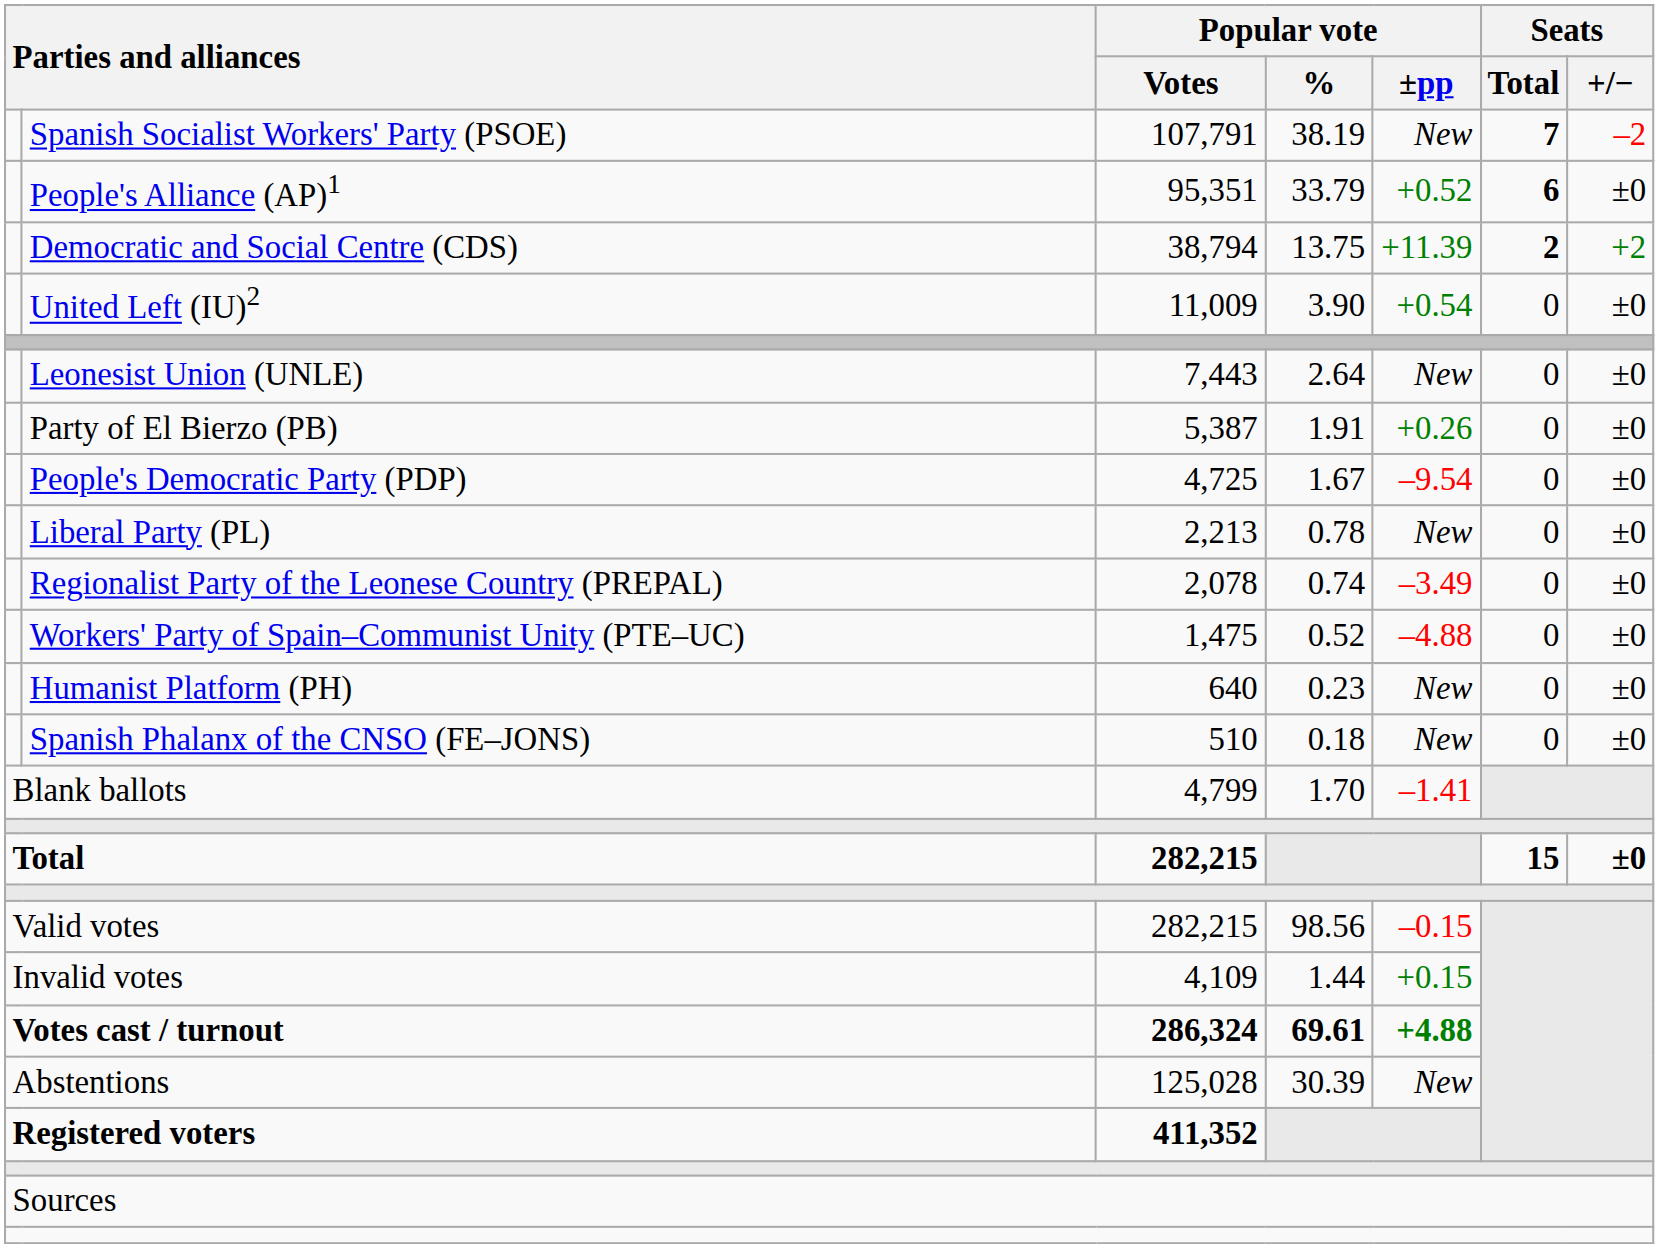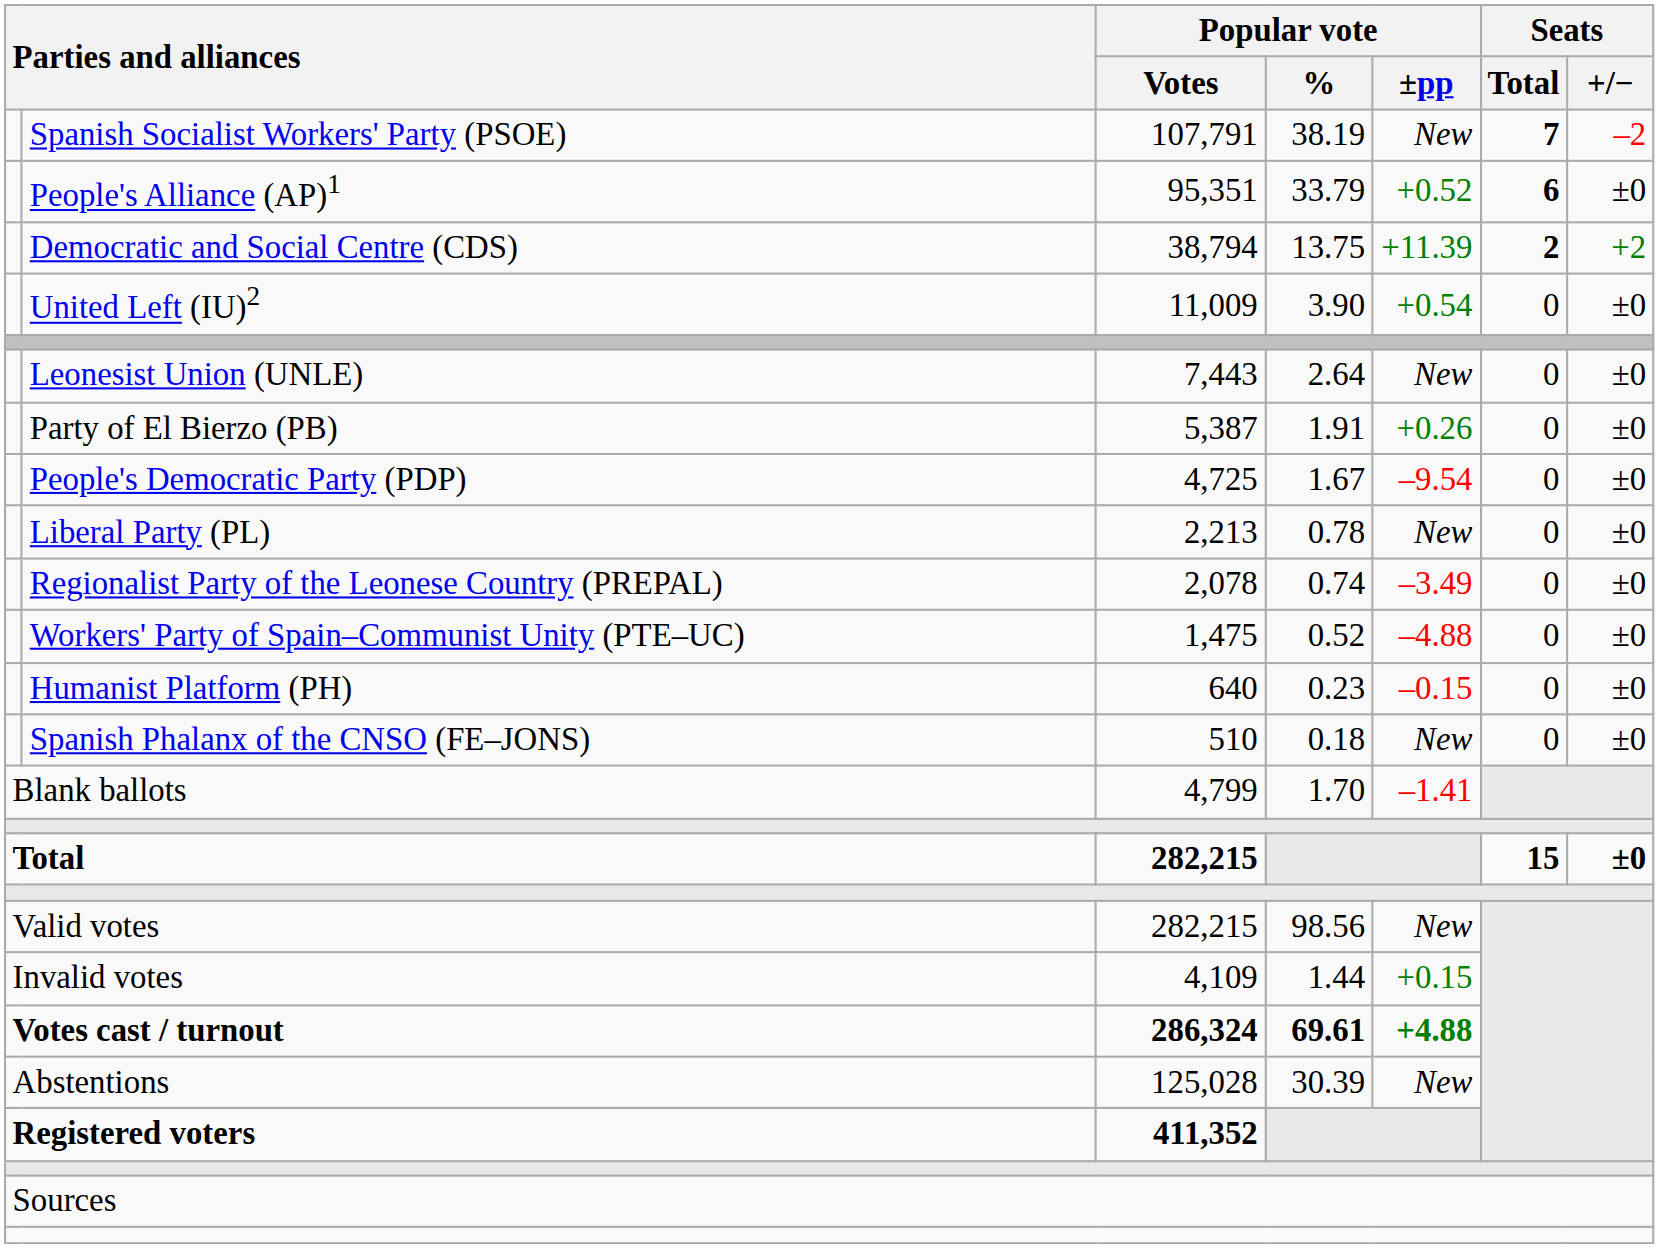(1443, 687) New -> (1436, 687) –0.15
(1436, 925) –0.15 -> (1443, 925) New
